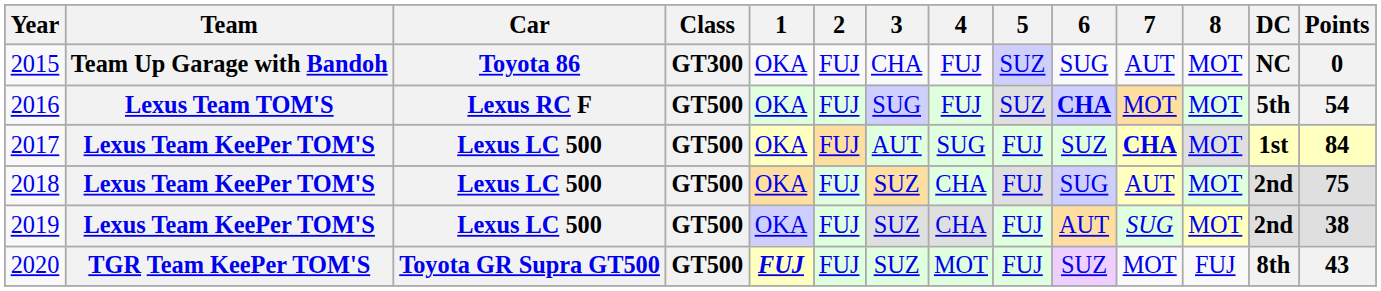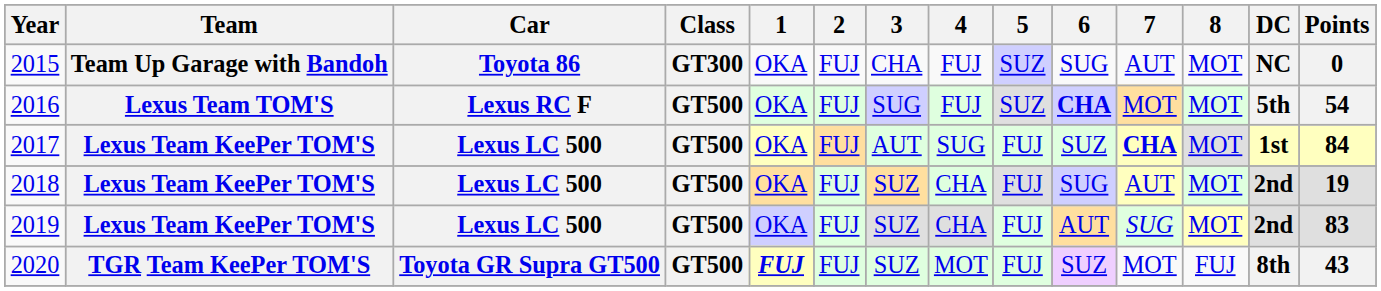(1337, 184) 75 -> (1337, 184) 19
(1337, 224) 38 -> (1337, 224) 83
